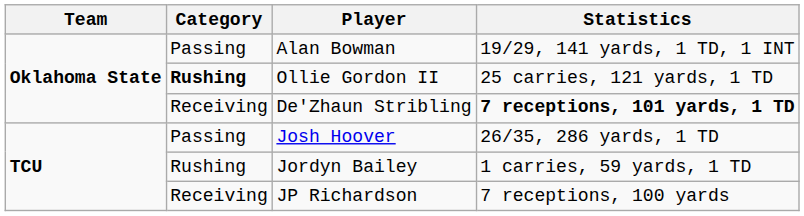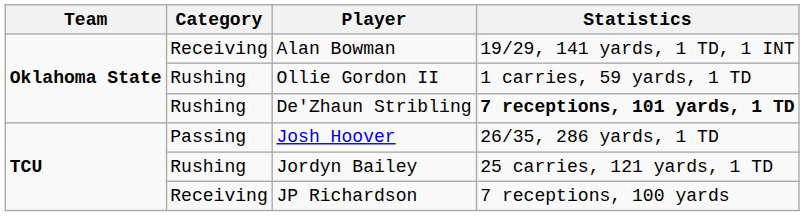(208, 49) Passing -> (219, 49) Receiving
(208, 78) bold -> (208, 78) normal
(627, 78) 25 carries, 121 yards, 1 TD -> (616, 78) 1 carries, 59 yards, 1 TD
(219, 108) Receiving -> (208, 108) Rushing
(616, 167) 1 carries, 59 yards, 1 TD -> (627, 167) 25 carries, 121 yards, 1 TD
